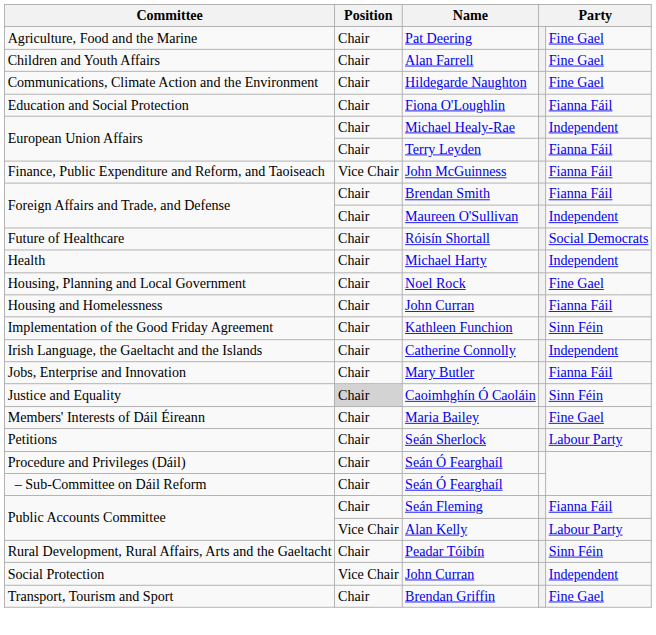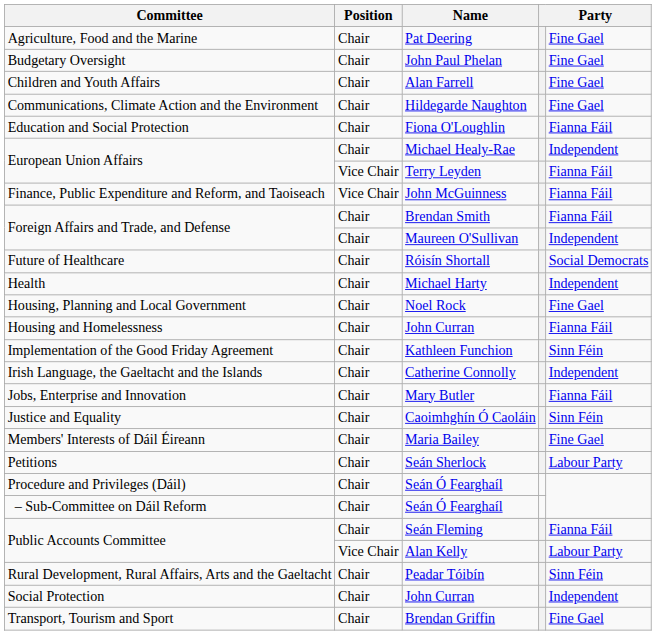+ row: (67, 60)
(354, 149) Chair -> (368, 171) Vice Chair
(354, 395) lightgrey background -> (354, 417) no background
(368, 573) Vice Chair -> (354, 596) Chair
